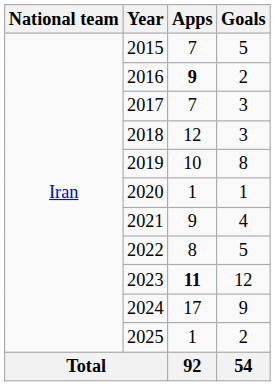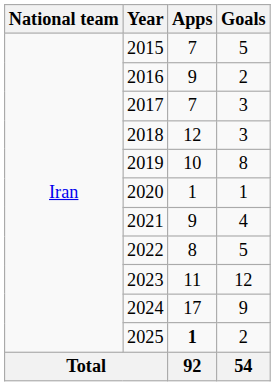(192, 76) bold -> (192, 76) normal
(192, 279) bold -> (192, 279) normal
(192, 337) normal -> (192, 337) bold
